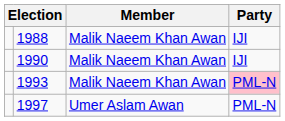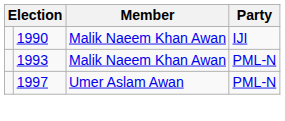- row: (32, 37)
(254, 82) pink background -> (254, 60) no background
